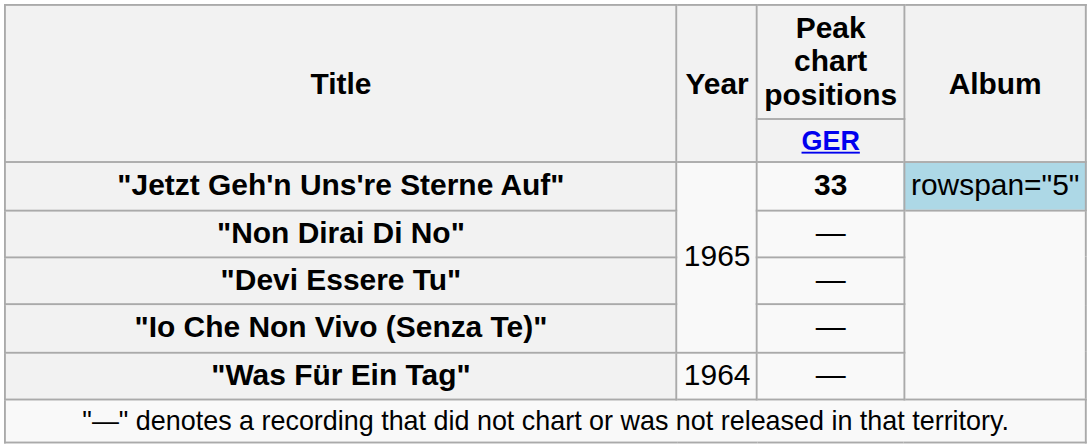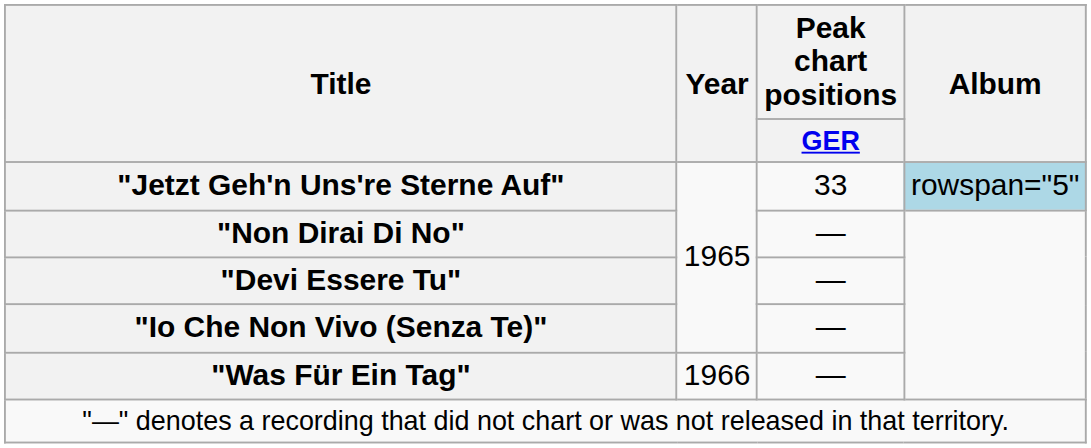(831, 185) bold -> (831, 185) normal
(717, 375) 1964 -> (717, 375) 1966
